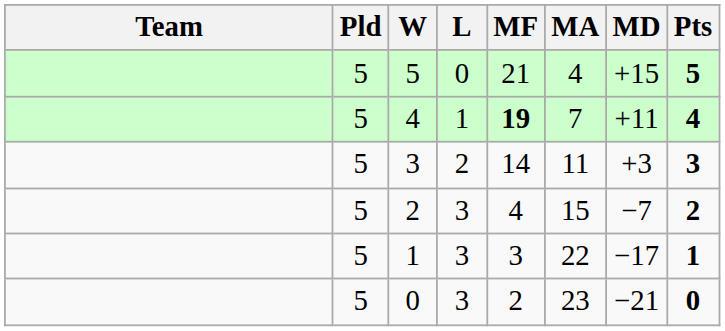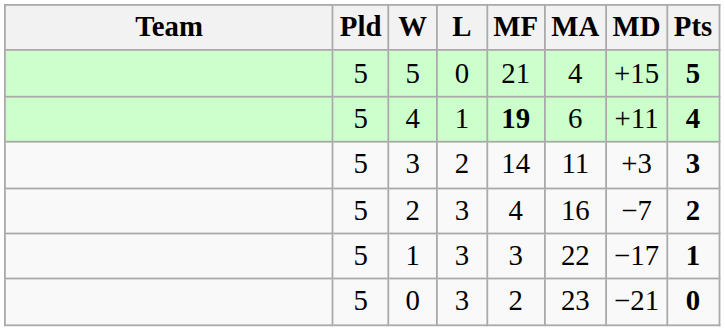(575, 118) 7 -> (575, 118) 6
(575, 210) 15 -> (575, 210) 16
